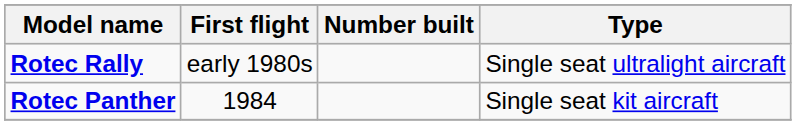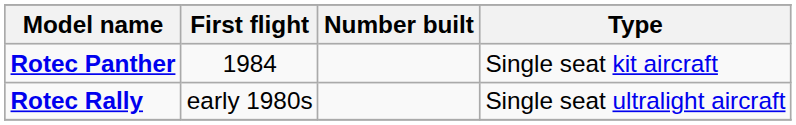rows swapped: (77, 63) <-> (93, 101)
